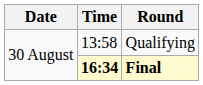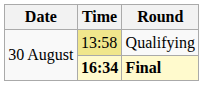(99, 42) no background -> (99, 42) khaki background
